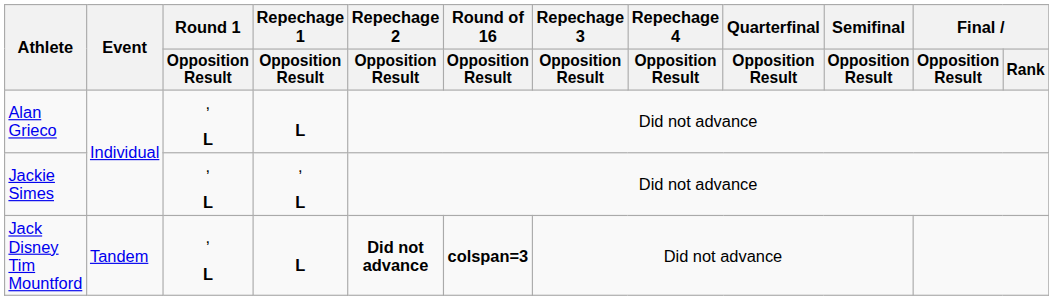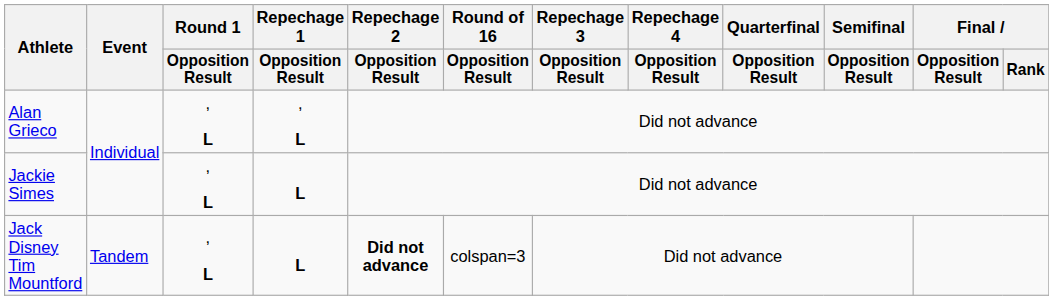(300, 131) L -> (300, 122) , L
(300, 184) , L -> (300, 193) L
(488, 256) bold -> (488, 256) normal
